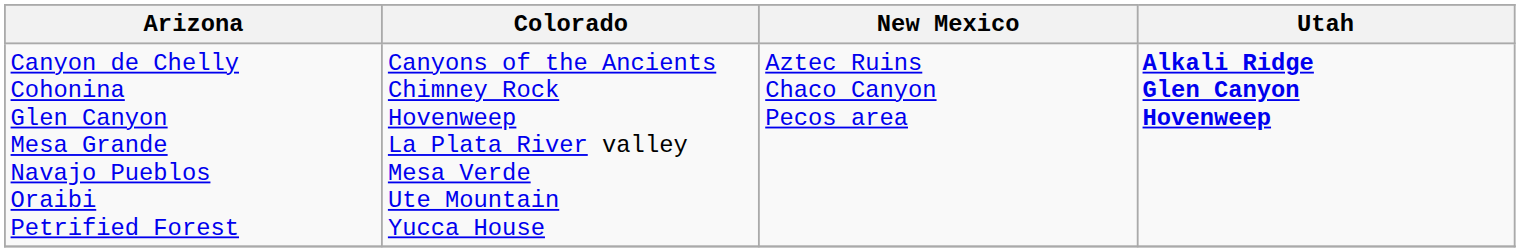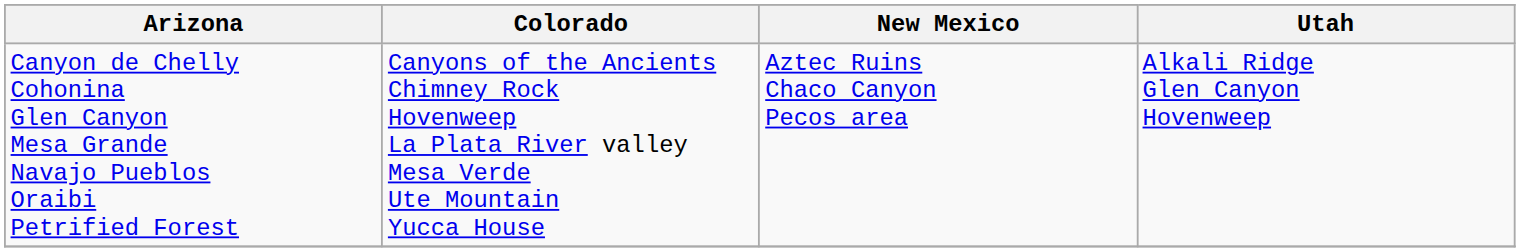(1228, 91) bold -> (1228, 91) normal
